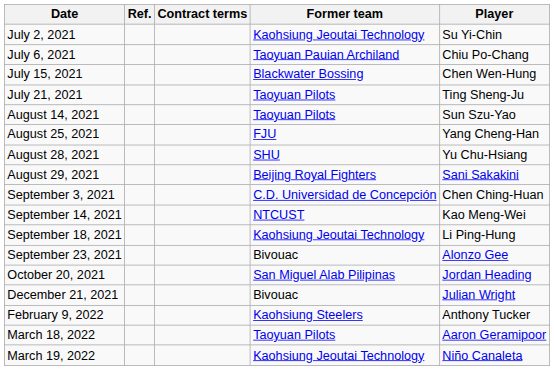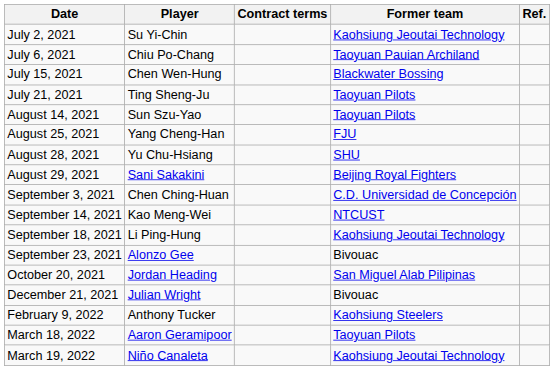columns swapped: (494, 14) <-> (140, 14)
